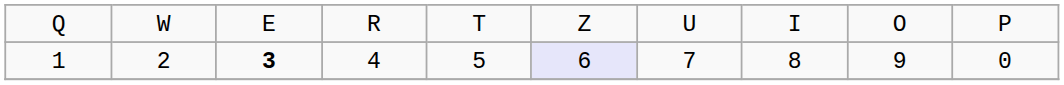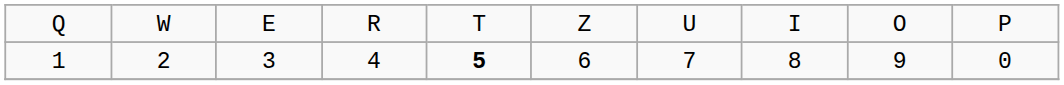(269, 61) bold -> (269, 61) normal
(479, 61) normal -> (479, 61) bold
(584, 61) lavender background -> (584, 61) no background
